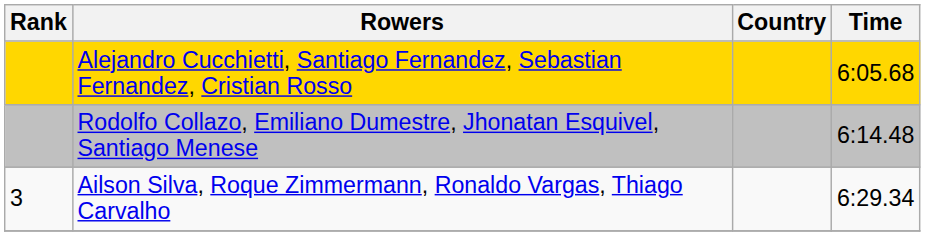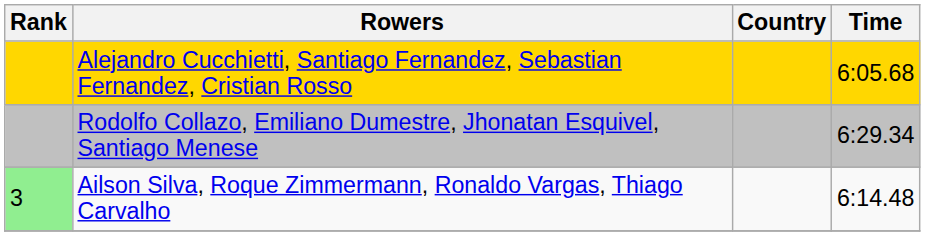(876, 135) 6:14.48 -> (876, 135) 6:29.34
(17, 198) no background -> (17, 198) lightgreen background
(876, 198) 6:29.34 -> (876, 198) 6:14.48
